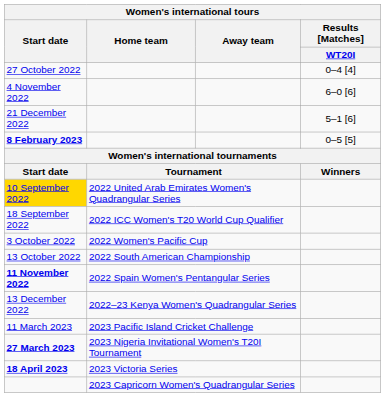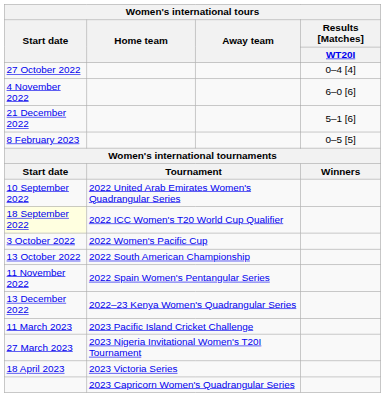(44, 140) bold -> (43, 140) normal
(38, 193) gold background -> (38, 193) no background
(38, 219) no background -> (38, 219) lightyellow background
(37, 278) bold -> (36, 278) normal
(41, 347) bold -> (40, 347) normal
(37, 369) bold -> (36, 369) normal
